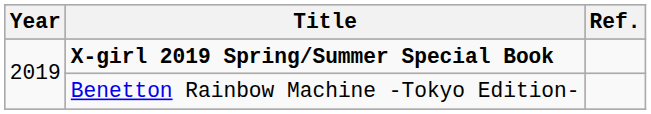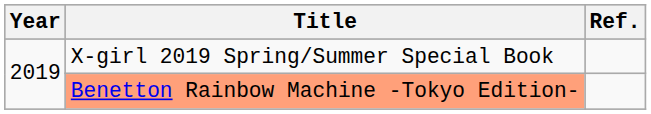(312, 57) bold -> (312, 57) normal
(325, 91) no background -> (325, 91) lightsalmon background
